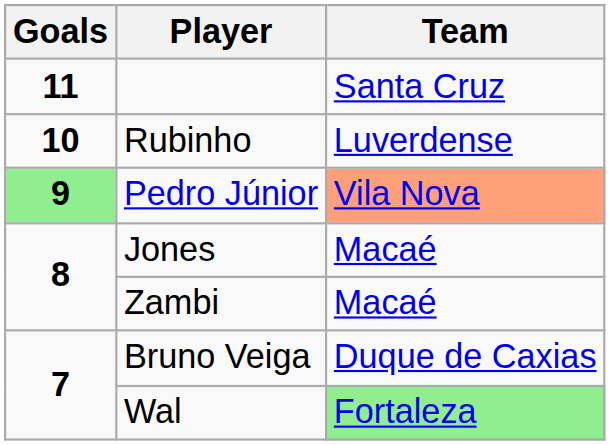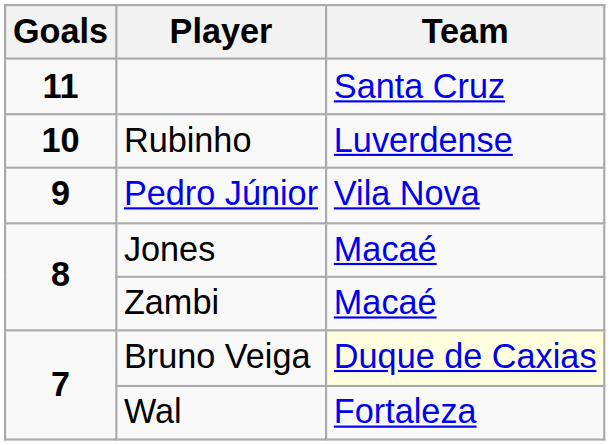(61, 194) lightgreen background -> (61, 194) no background
(407, 194) lightsalmon background -> (407, 194) no background
(465, 357) no background -> (465, 357) lightyellow background
(405, 411) lightgreen background -> (405, 411) no background
